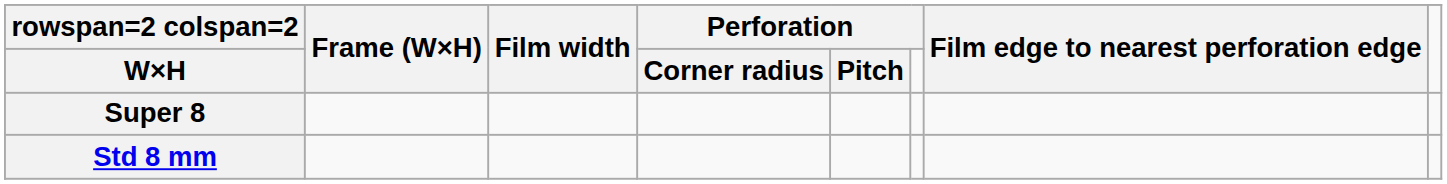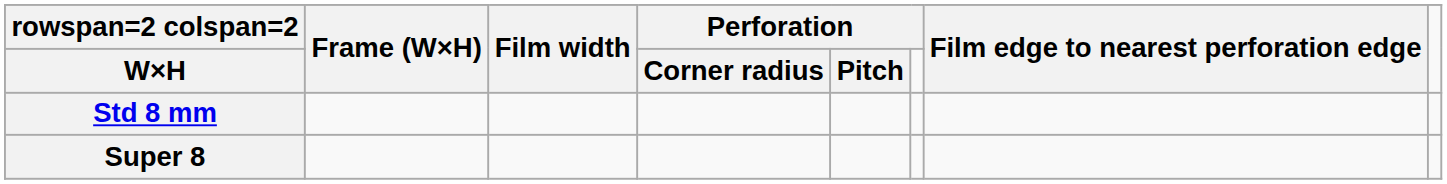rows swapped: (155, 157) <-> (155, 114)
